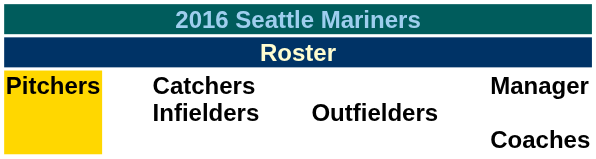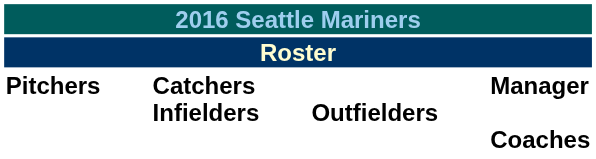(53, 86) gold background -> (53, 86) no background
